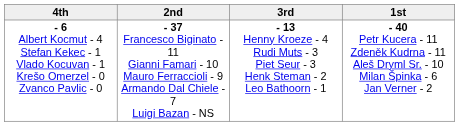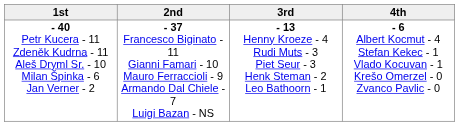columns swapped: (398, 12) <-> (61, 12)
